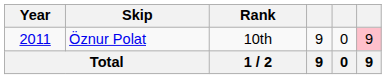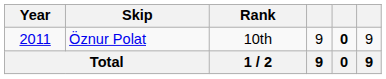(344, 39) normal -> (344, 39) bold
(369, 39) pink background -> (369, 39) no background
